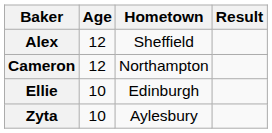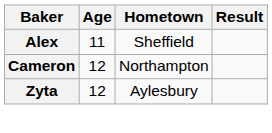(97, 41) 12 -> (97, 41) 11
- row: (42, 91)
(97, 115) 10 -> (97, 91) 12
